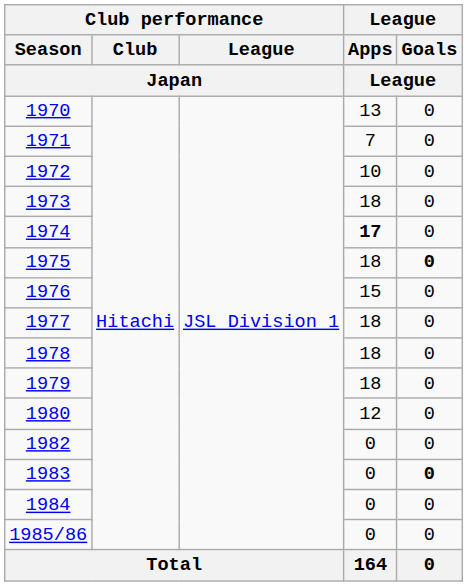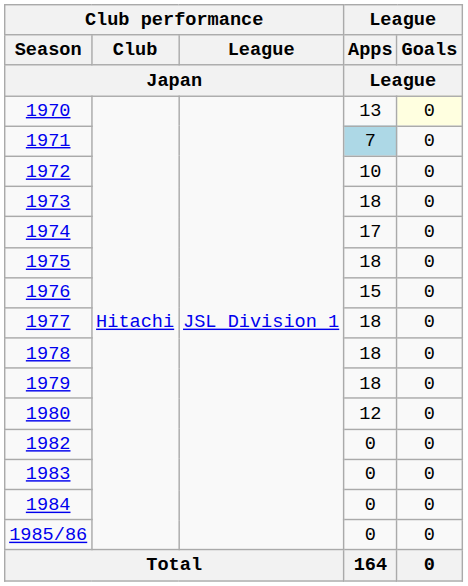(429, 111) no background -> (429, 111) lightyellow background
(370, 141) no background -> (370, 141) lightblue background
(370, 232) bold -> (370, 232) normal
(429, 262) bold -> (429, 262) normal
(429, 474) bold -> (429, 474) normal
